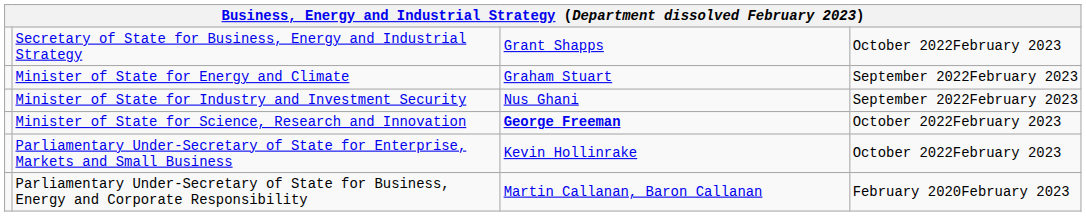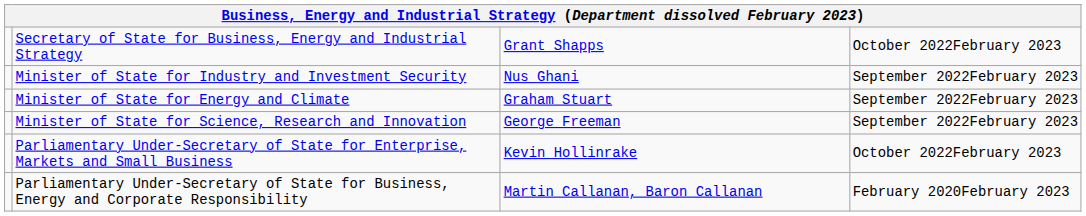rows swapped: (182, 77) <-> (241, 100)
(562, 123) bold -> (562, 123) normal
(957, 123) October 2022February 2023 -> (965, 123) September 2022February 2023
